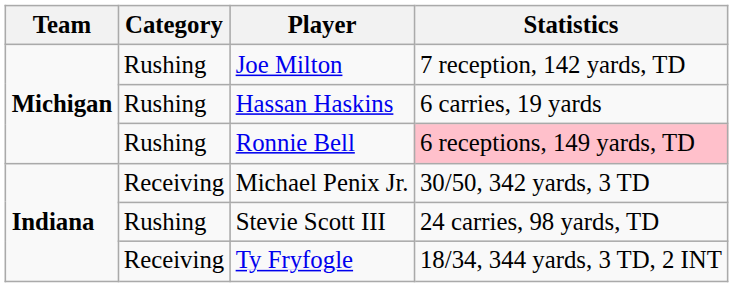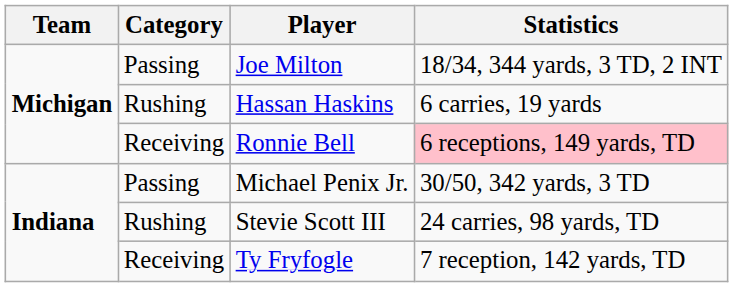(165, 64) Rushing -> (162, 64) Passing
(553, 64) 7 reception, 142 yards, TD -> (571, 64) 18/34, 344 yards, 3 TD, 2 INT
(165, 142) Rushing -> (174, 142) Receiving
(174, 182) Receiving -> (162, 182) Passing
(571, 260) 18/34, 344 yards, 3 TD, 2 INT -> (553, 260) 7 reception, 142 yards, TD
